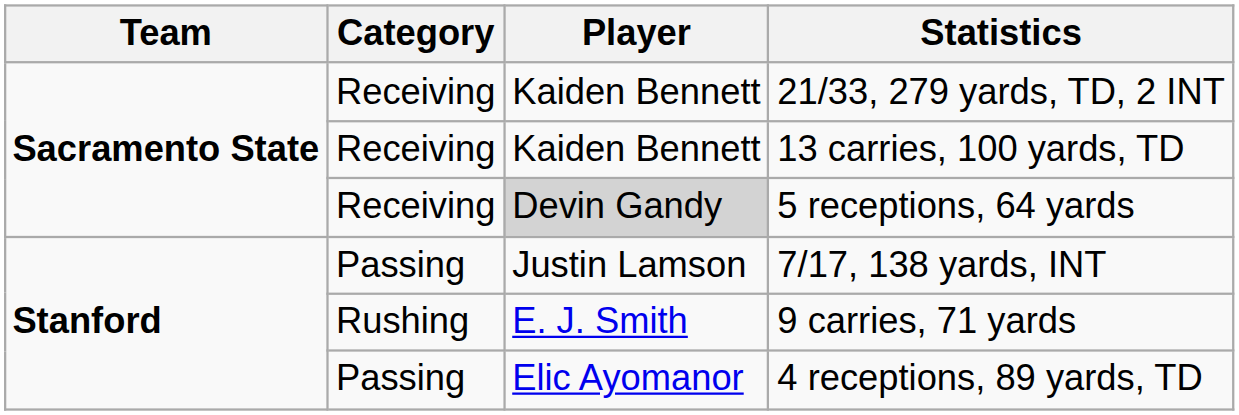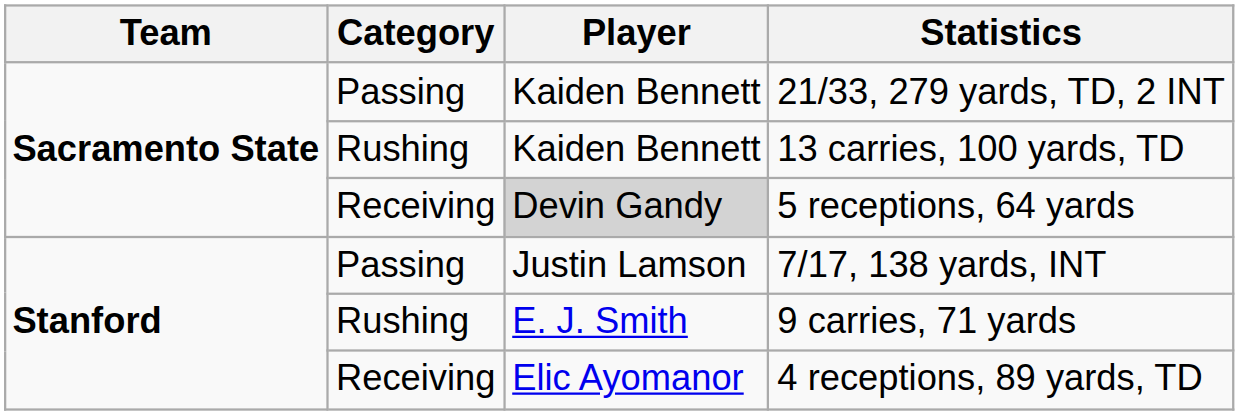(416, 91) Receiving -> (401, 91) Passing
(416, 148) Receiving -> (403, 148) Rushing
(401, 379) Passing -> (416, 379) Receiving
